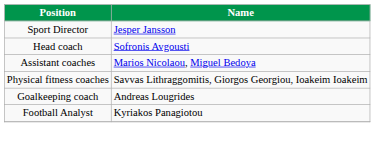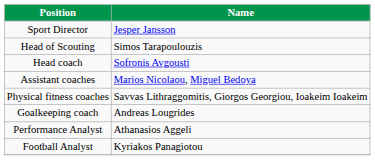+ row: (58, 46)
+ row: (58, 130)
